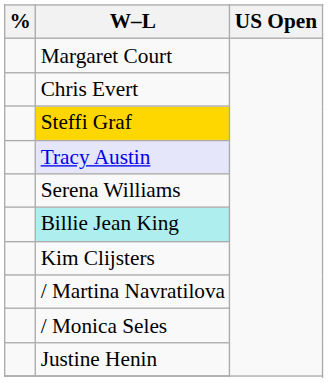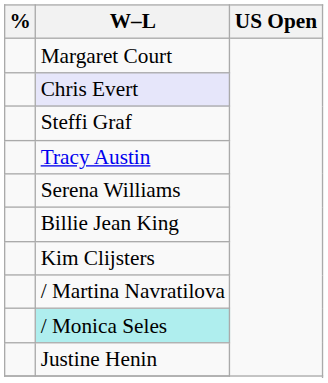(89, 89) no background -> (89, 89) lavender background
(86, 122) gold background -> (86, 122) no background
(96, 156) lavender background -> (96, 156) no background
(110, 224) paleturquoise background -> (110, 224) no background
(104, 325) no background -> (104, 325) paleturquoise background
